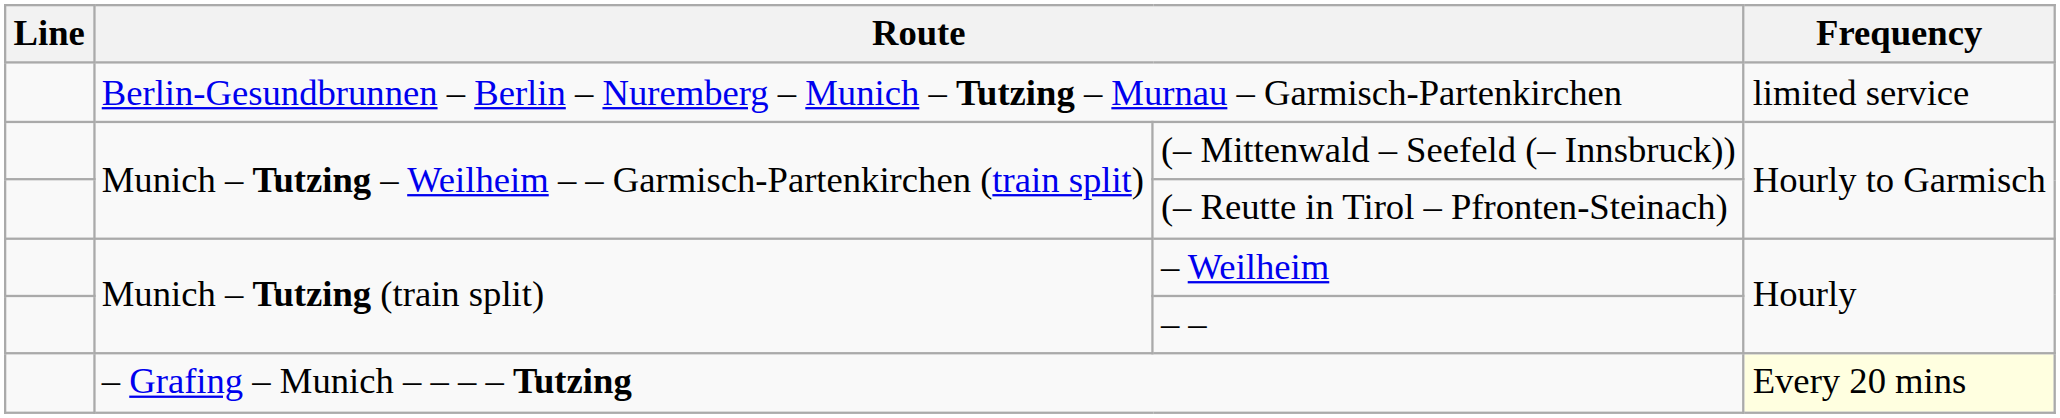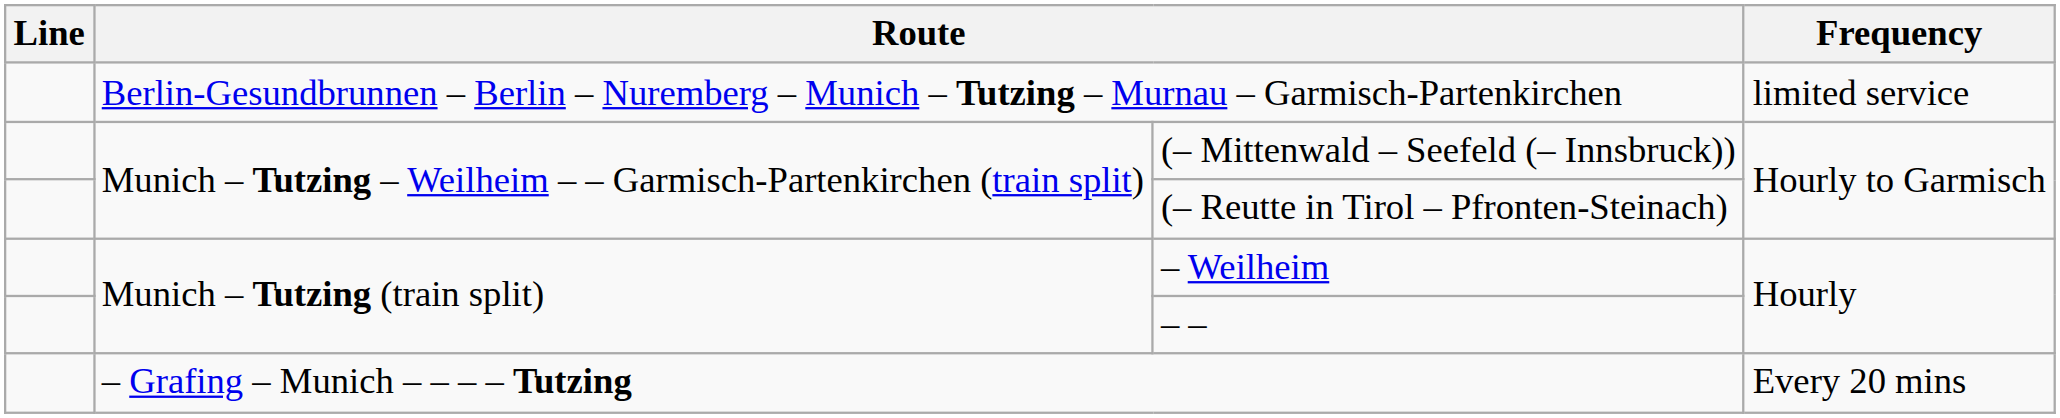(1860, 382) lightyellow background -> (1860, 382) no background
